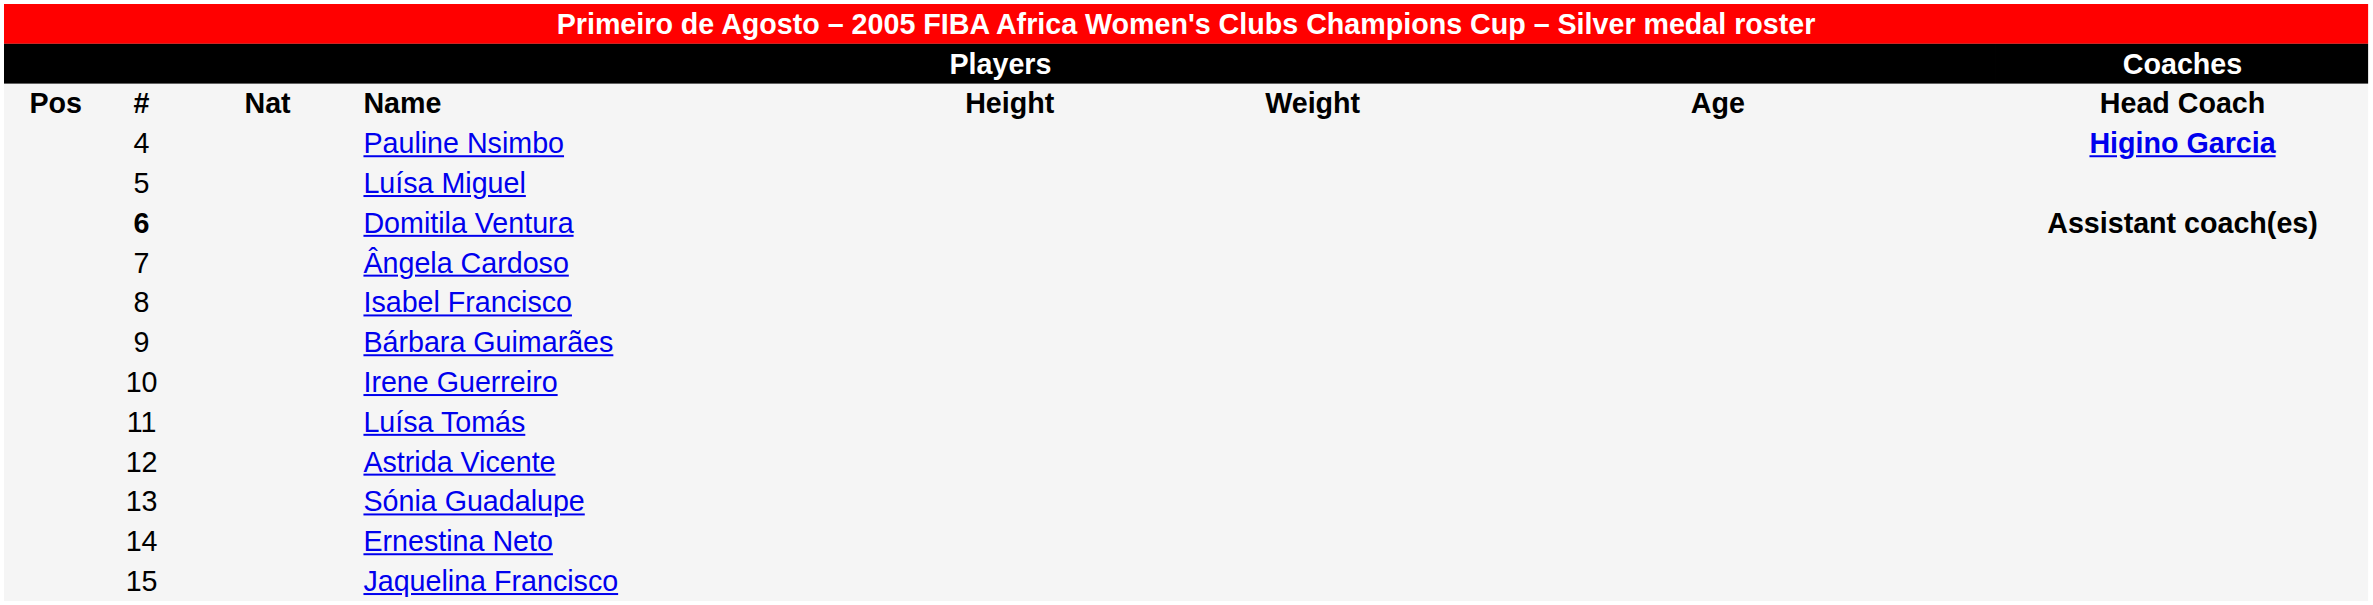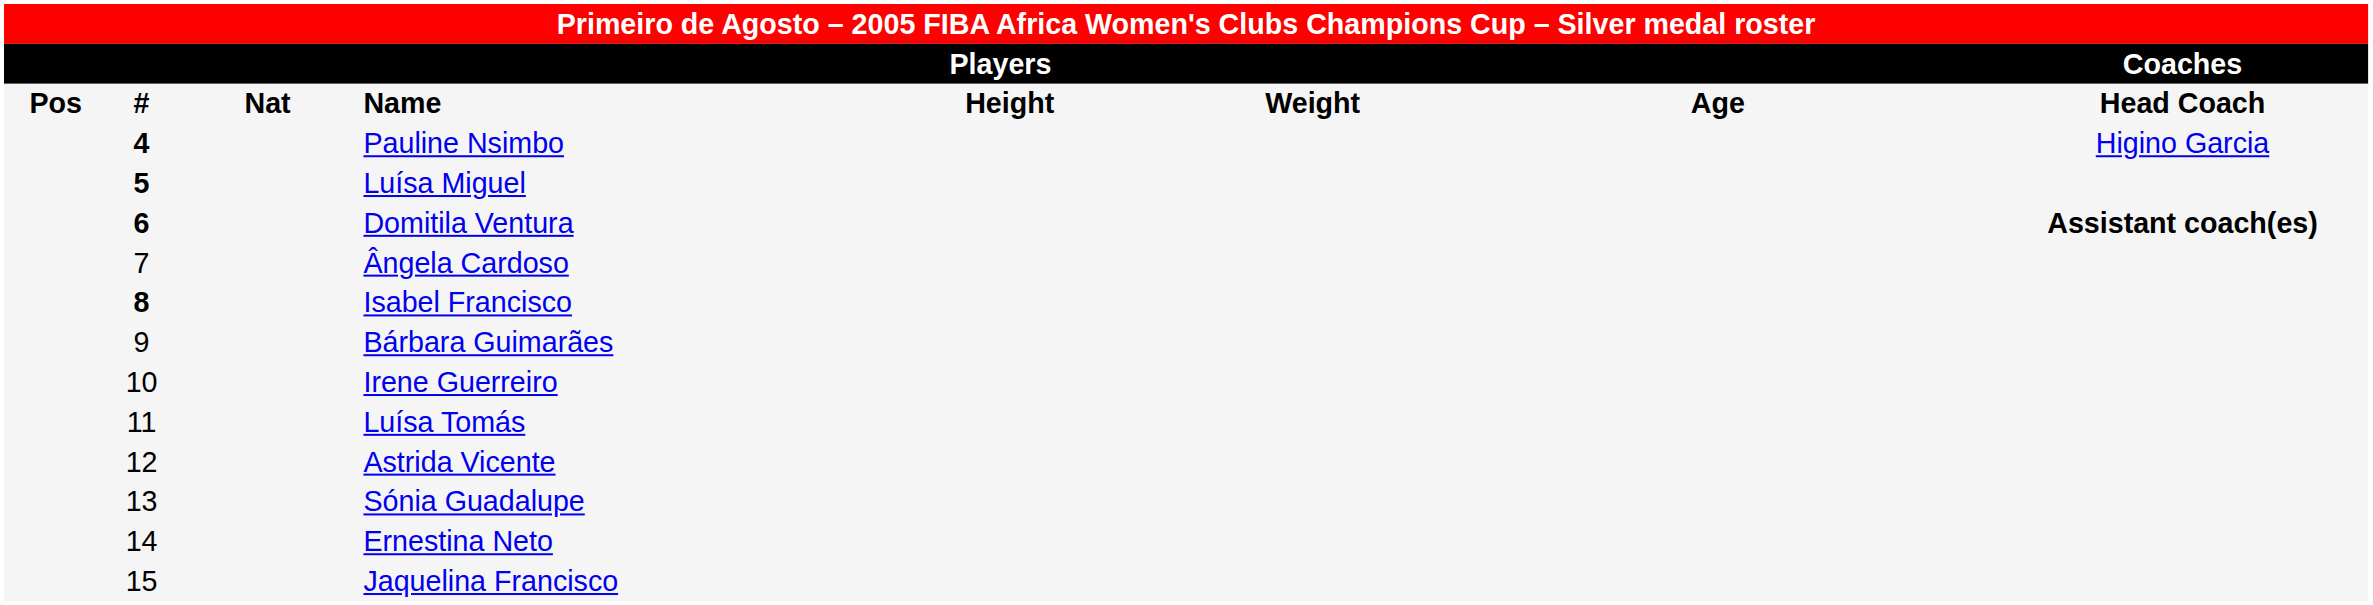(142, 143) normal -> (142, 143) bold
(2183, 143) bold -> (2183, 143) normal
(142, 183) normal -> (142, 183) bold
(142, 302) normal -> (142, 302) bold
